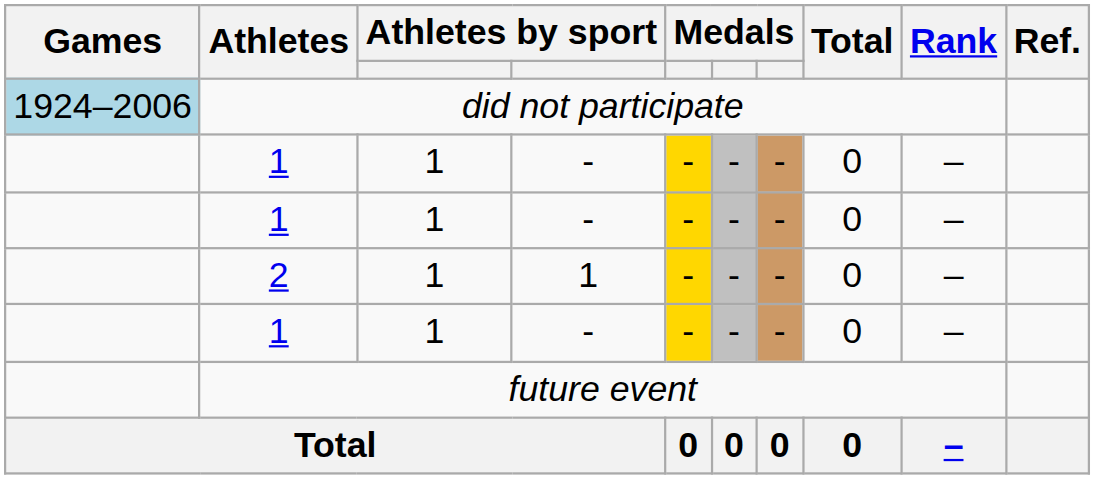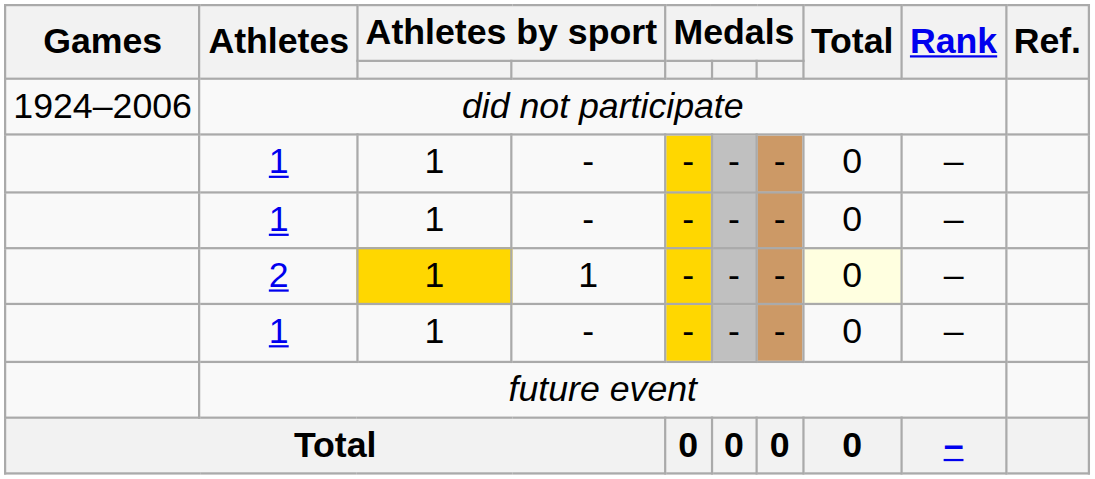(103, 105) lightblue background -> (103, 105) no background
(434, 275) no background -> (434, 275) gold background
(852, 275) no background -> (852, 275) lightyellow background
